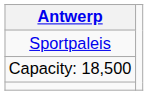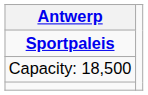(70, 43) normal -> (70, 43) bold
